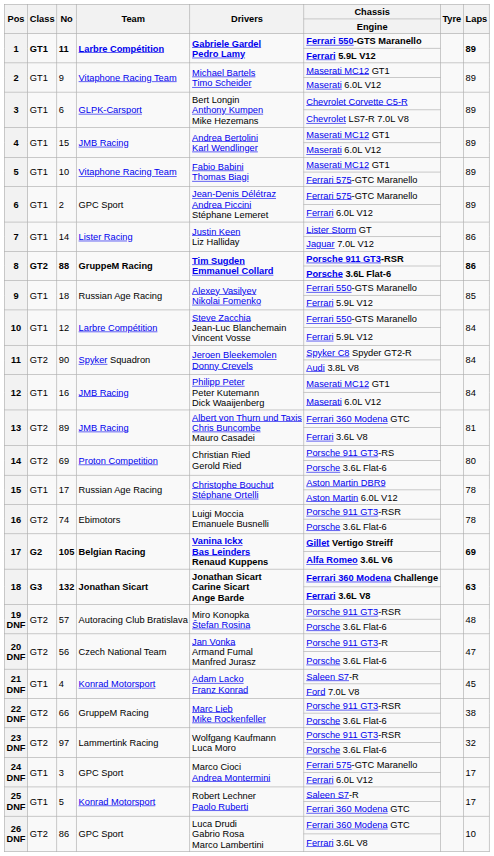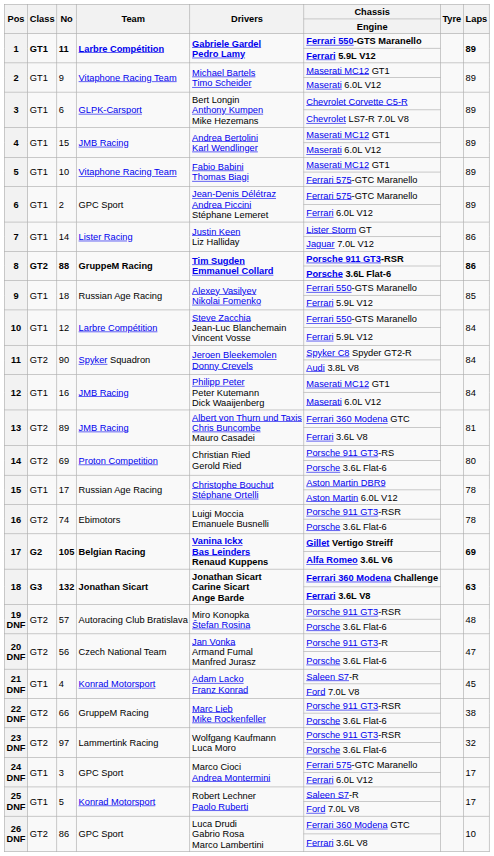(358, 809) Ferrari 360 Modena GTC -> (333, 809) Ford 7.0L V8
